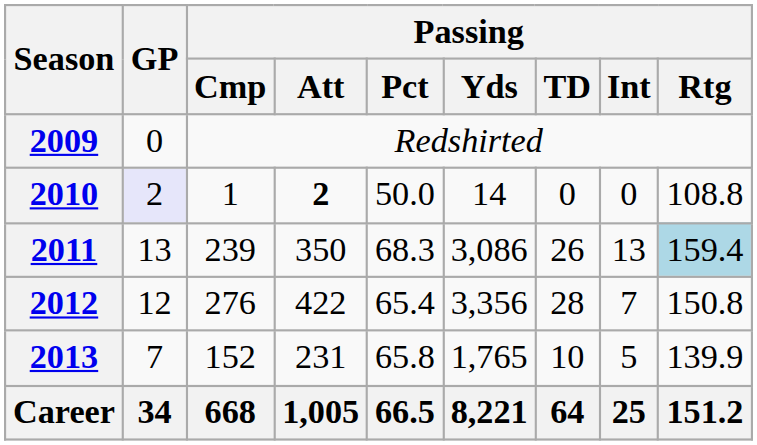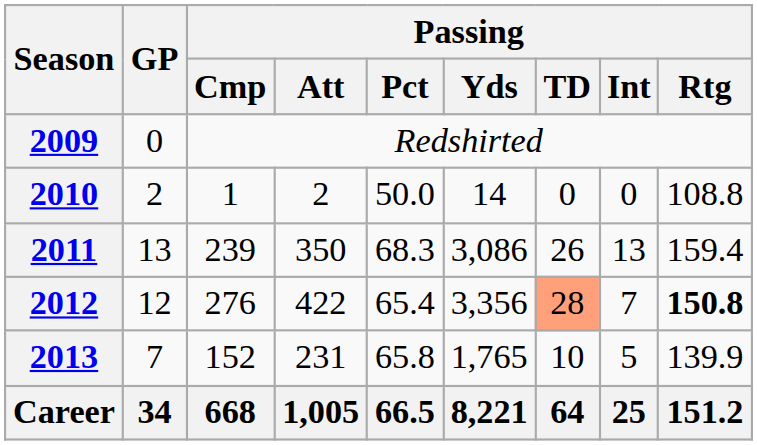(155, 194) lavender background -> (155, 194) no background
(321, 194) bold -> (321, 194) normal
(705, 248) lightblue background -> (705, 248) no background
(567, 303) no background -> (567, 303) lightsalmon background
(705, 303) normal -> (705, 303) bold
